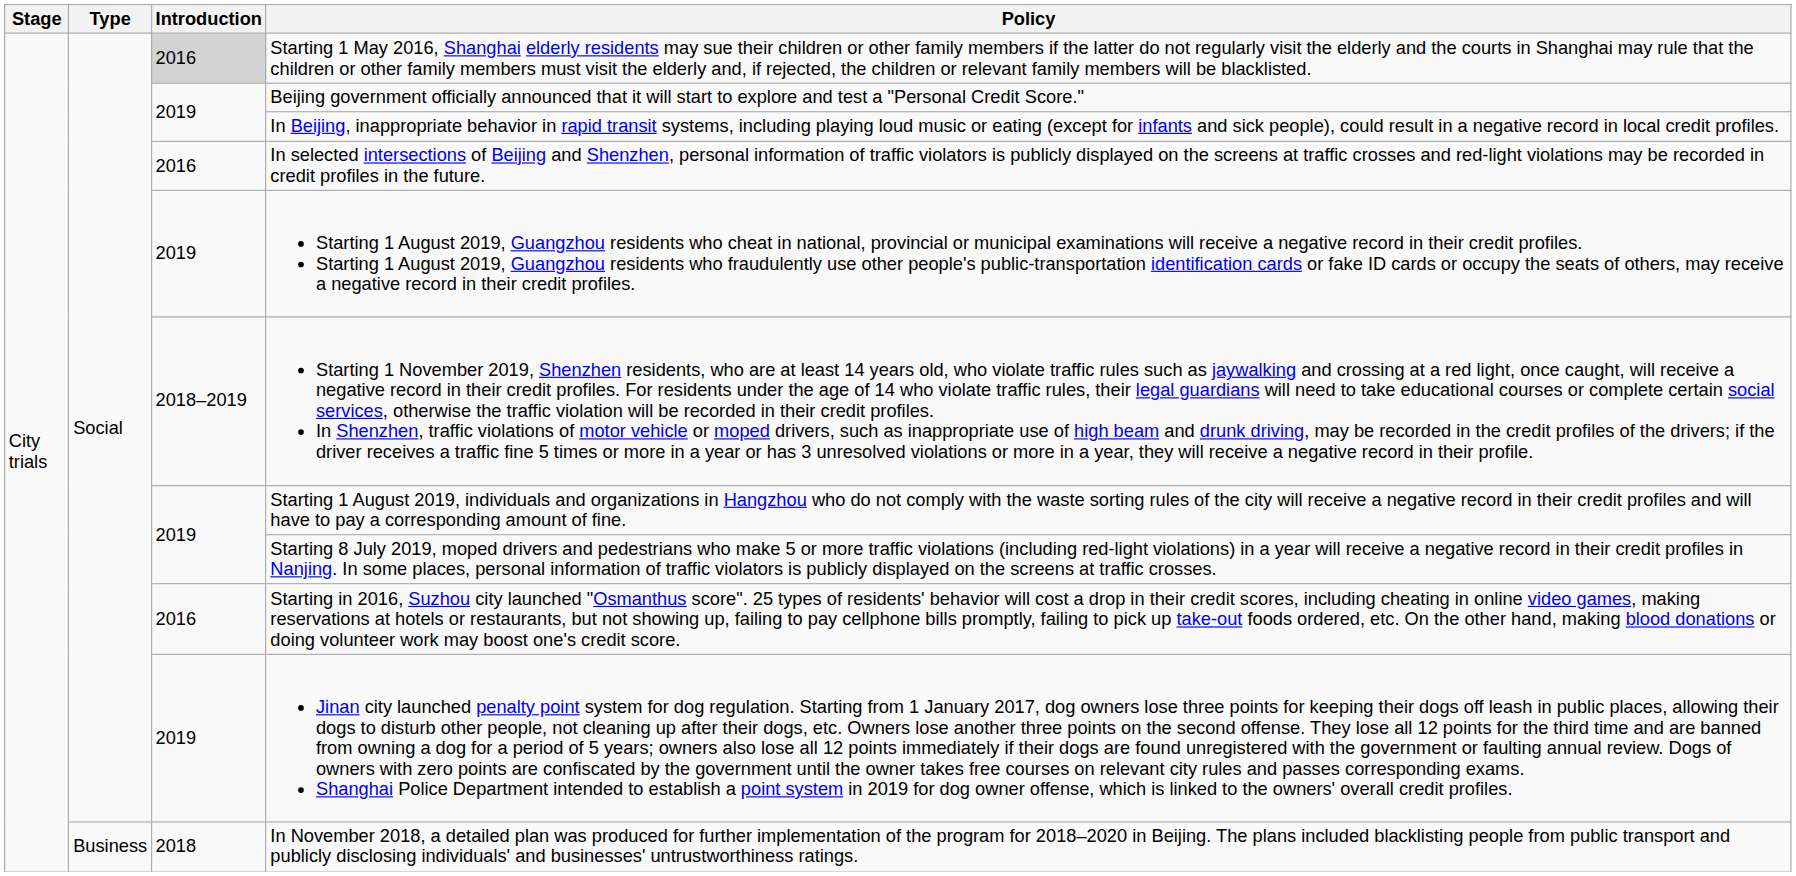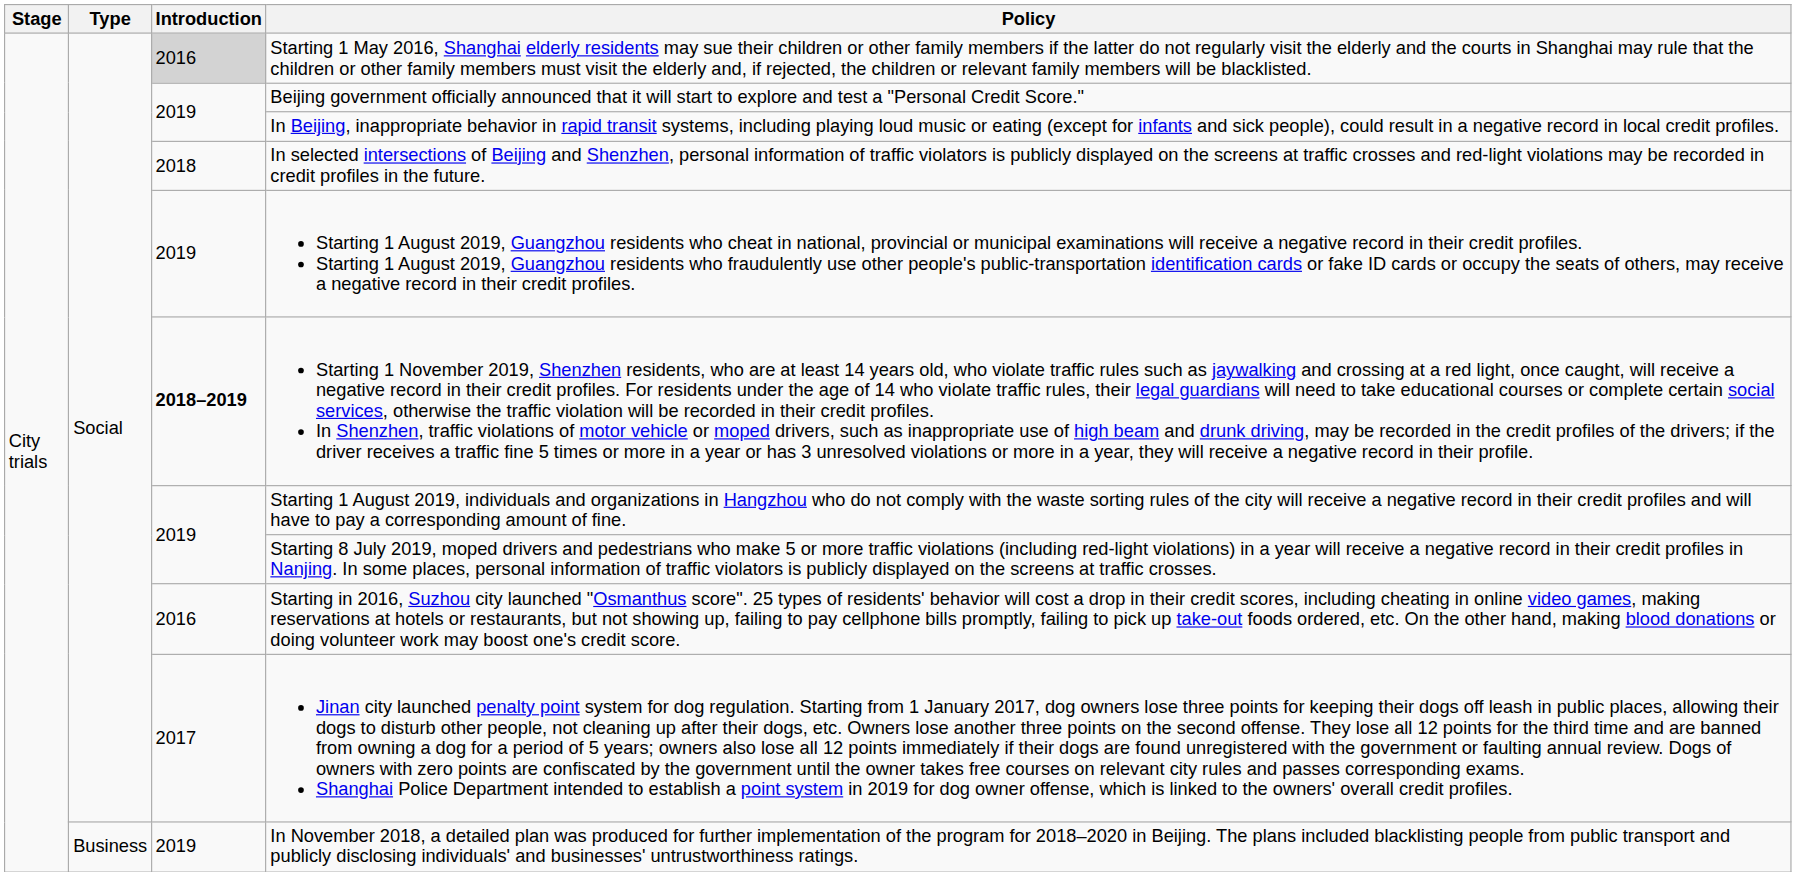(176, 165) 2016 -> (176, 165) 2018
(201, 401) normal -> (201, 401) bold
(176, 738) 2019 -> (176, 738) 2017
(176, 846) 2018 -> (176, 846) 2019
